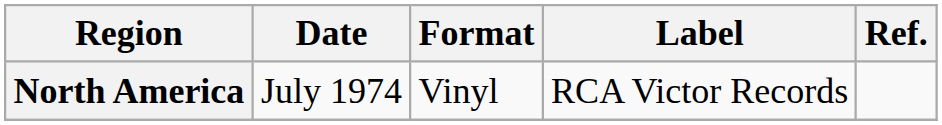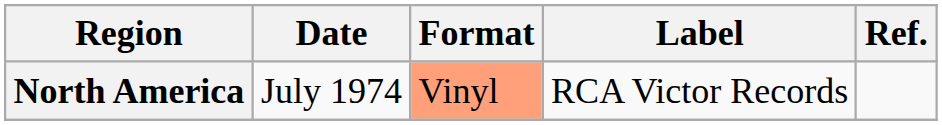(458, 90) no background -> (458, 90) lightsalmon background
